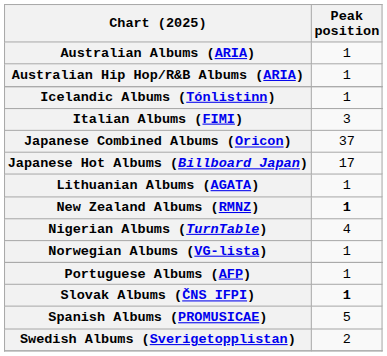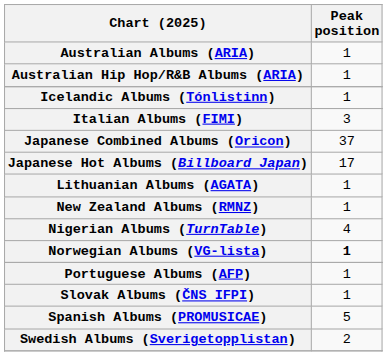(347, 207) bold -> (347, 207) normal
(347, 251) normal -> (347, 251) bold
(347, 296) bold -> (347, 296) normal
